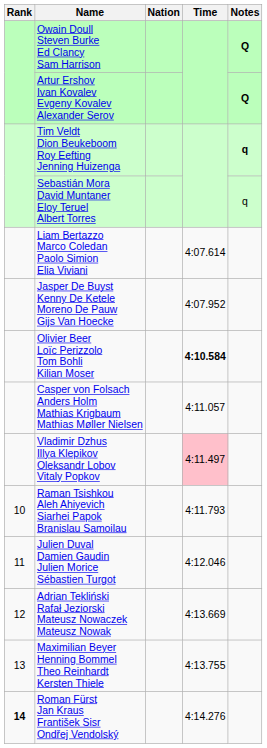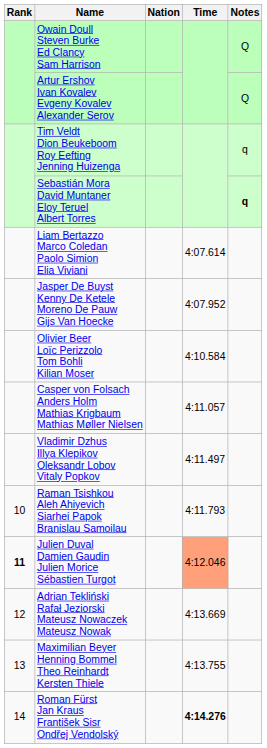(245, 46) bold -> (245, 46) normal
(245, 98) bold -> (245, 98) normal
(245, 149) bold -> (245, 149) normal
(245, 201) normal -> (245, 201) bold
(205, 356) bold -> (205, 356) normal
(205, 459) pink background -> (205, 459) no background
(19, 562) normal -> (19, 562) bold
(205, 562) no background -> (205, 562) lightsalmon background
(19, 717) bold -> (19, 717) normal
(205, 717) normal -> (205, 717) bold
